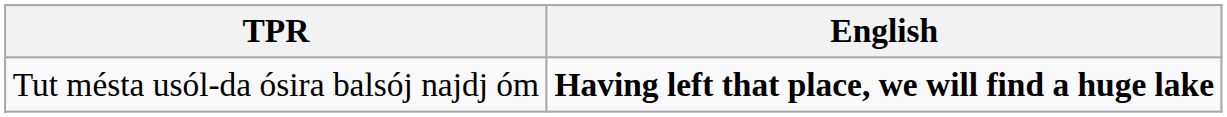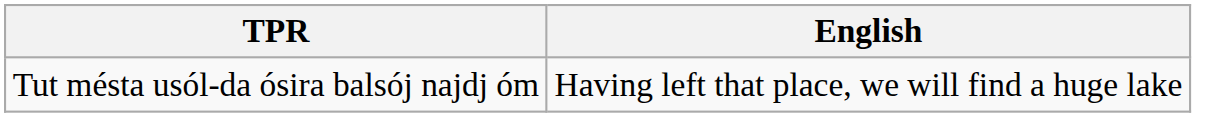(884, 84) bold -> (868, 84) normal
